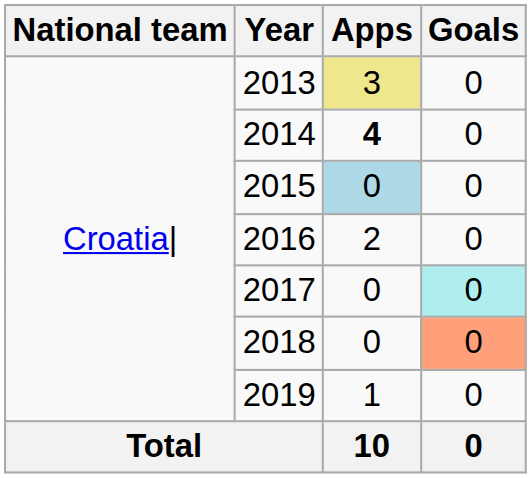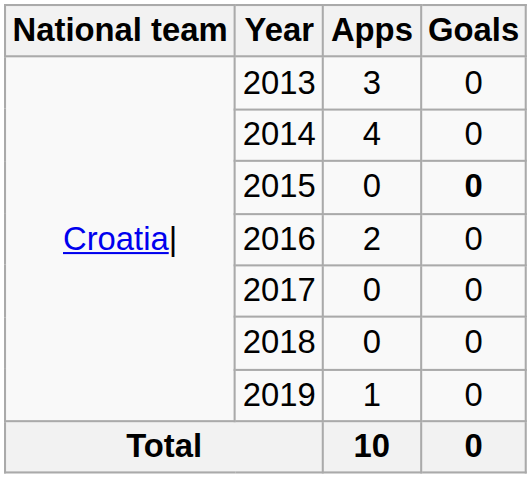(372, 82) khaki background -> (372, 82) no background
(372, 134) bold -> (372, 134) normal
(372, 186) lightblue background -> (372, 186) no background
(474, 186) normal -> (474, 186) bold
(474, 290) paleturquoise background -> (474, 290) no background
(474, 342) lightsalmon background -> (474, 342) no background
